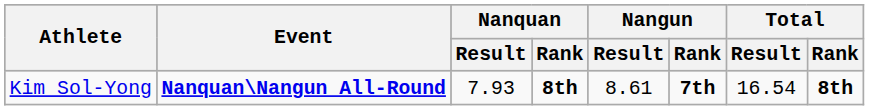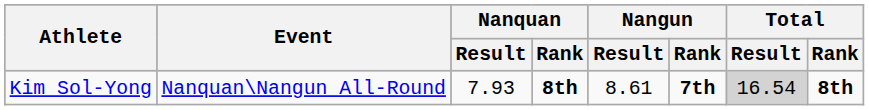(304, 88) bold -> (304, 88) normal
(766, 88) no background -> (766, 88) lightgrey background
